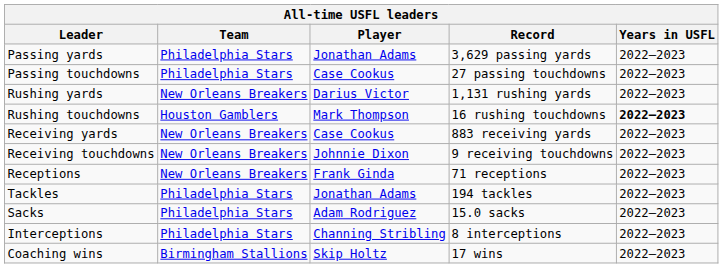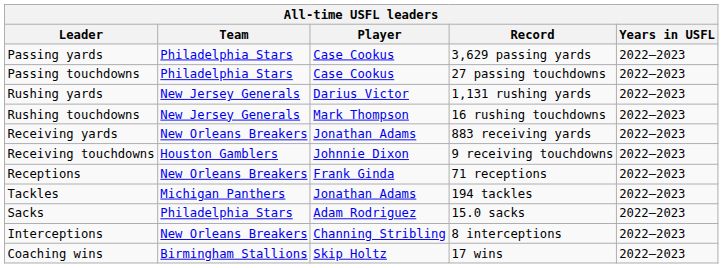(365, 54) Jonathan Adams -> (354, 54) Case Cookus
(234, 94) New Orleans Breakers -> (230, 94) New Jersey Generals
(219, 114) Houston Gamblers -> (230, 114) New Jersey Generals
(652, 114) bold -> (652, 114) normal
(354, 134) Case Cookus -> (365, 134) Jonathan Adams
(234, 154) New Orleans Breakers -> (219, 154) Houston Gamblers
(227, 194) Philadelphia Stars -> (223, 194) Michigan Panthers
(227, 234) Philadelphia Stars -> (234, 234) New Orleans Breakers
